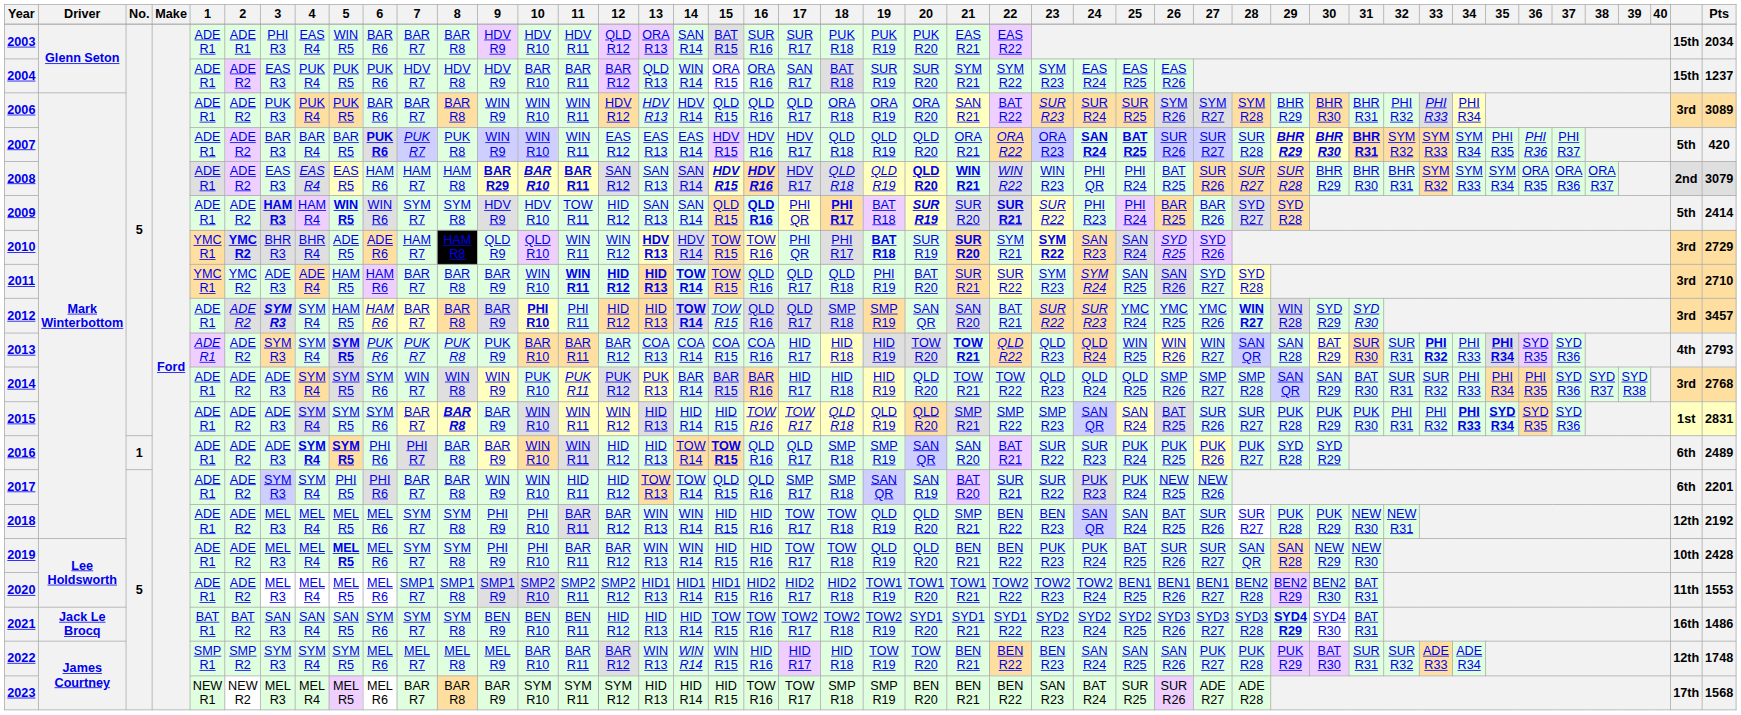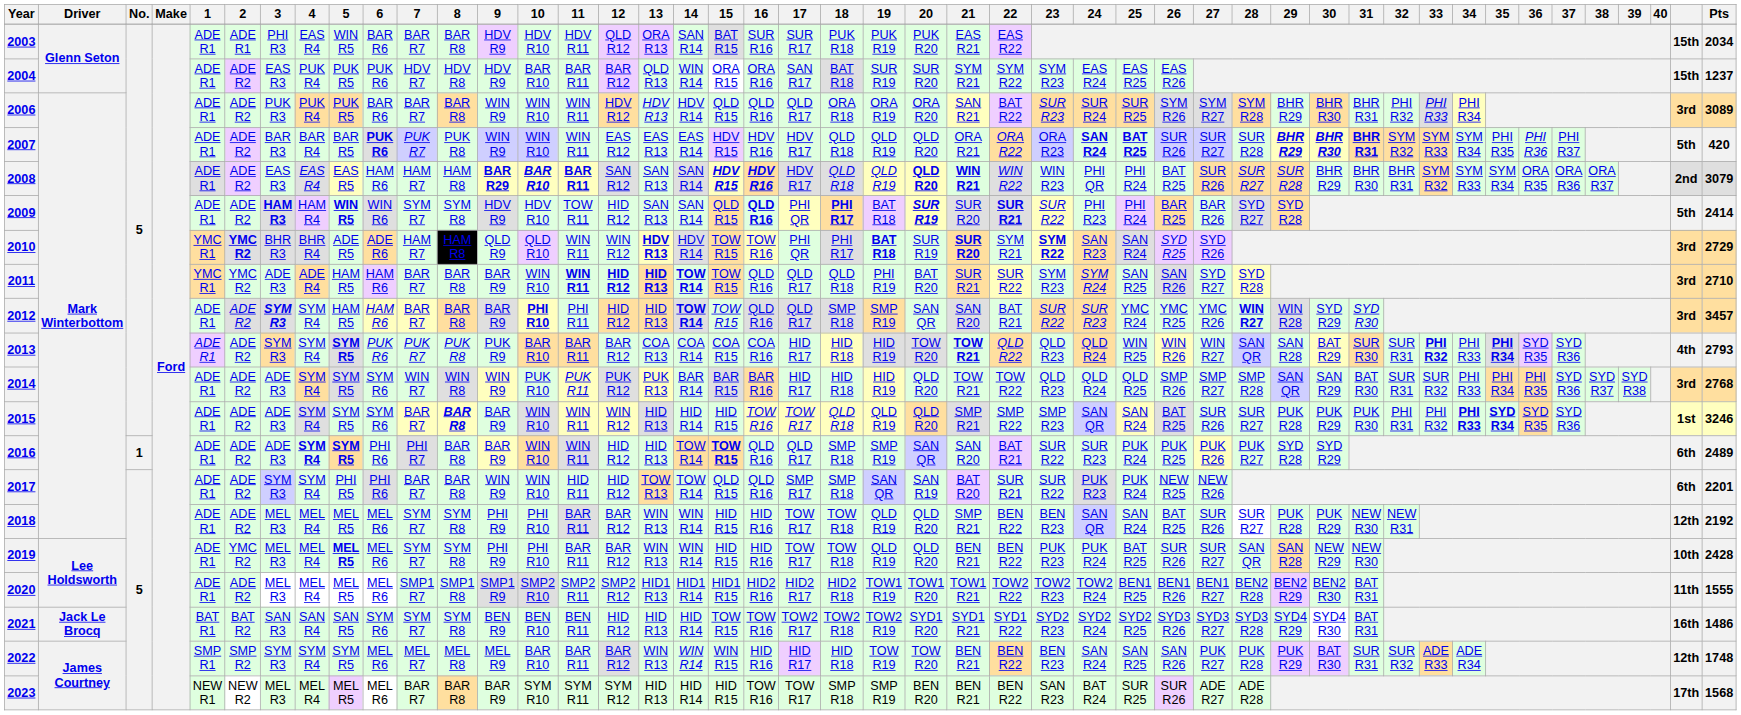(1719, 418) 2831 -> (1719, 418) 3246
(243, 555) ADE R2 -> (243, 555) YMC R2
(1719, 589) 1553 -> (1719, 589) 1555
(1290, 624) bold -> (1290, 624) normal
